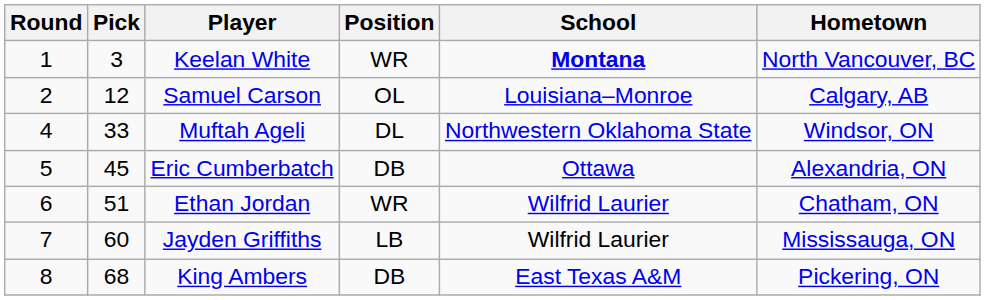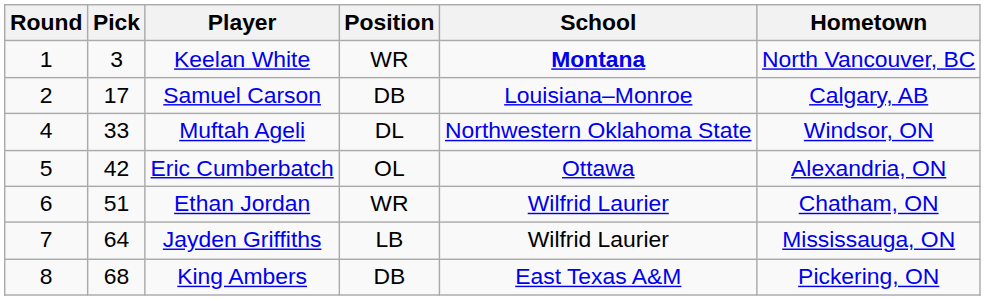(117, 95) 12 -> (117, 95) 17
(389, 95) OL -> (389, 95) DB
(117, 167) 45 -> (117, 167) 42
(389, 167) DB -> (389, 167) OL
(117, 240) 60 -> (117, 240) 64
